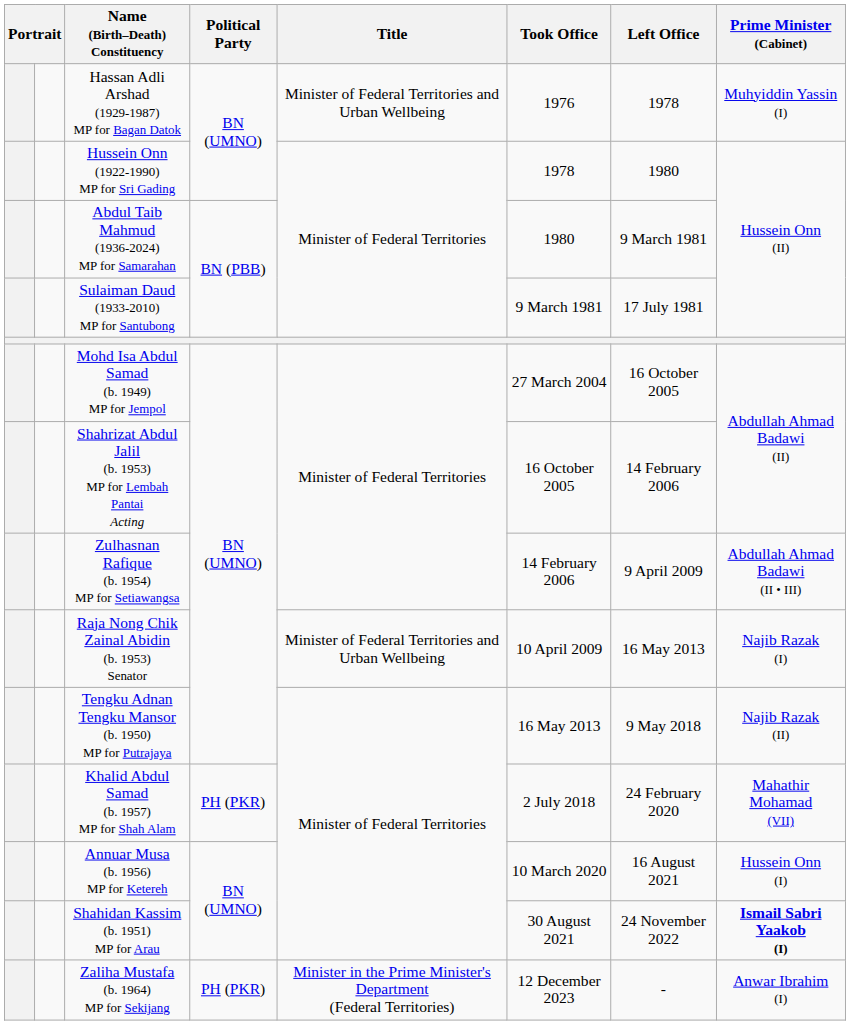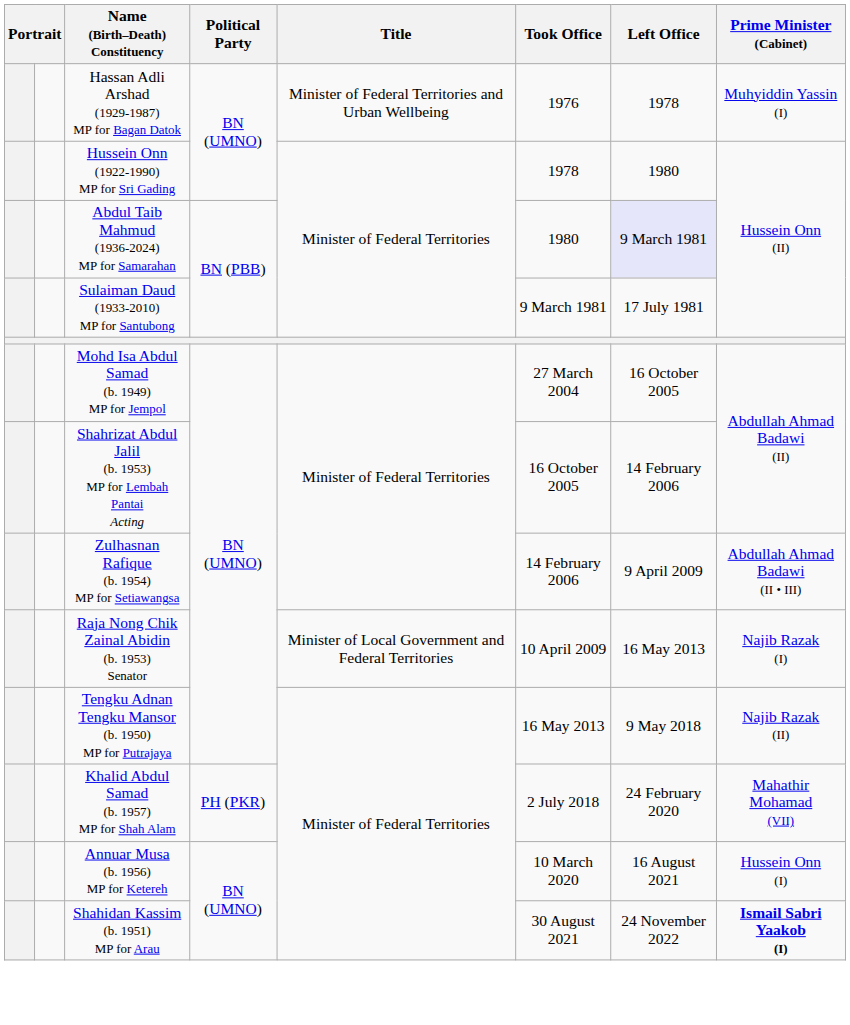(663, 239) no background -> (664, 239) lavender background
(392, 648) Minister of Federal Territories and Urban Wellbeing -> (396, 648) Minister of Local Government and Federal Territories
- row: (127, 989)
